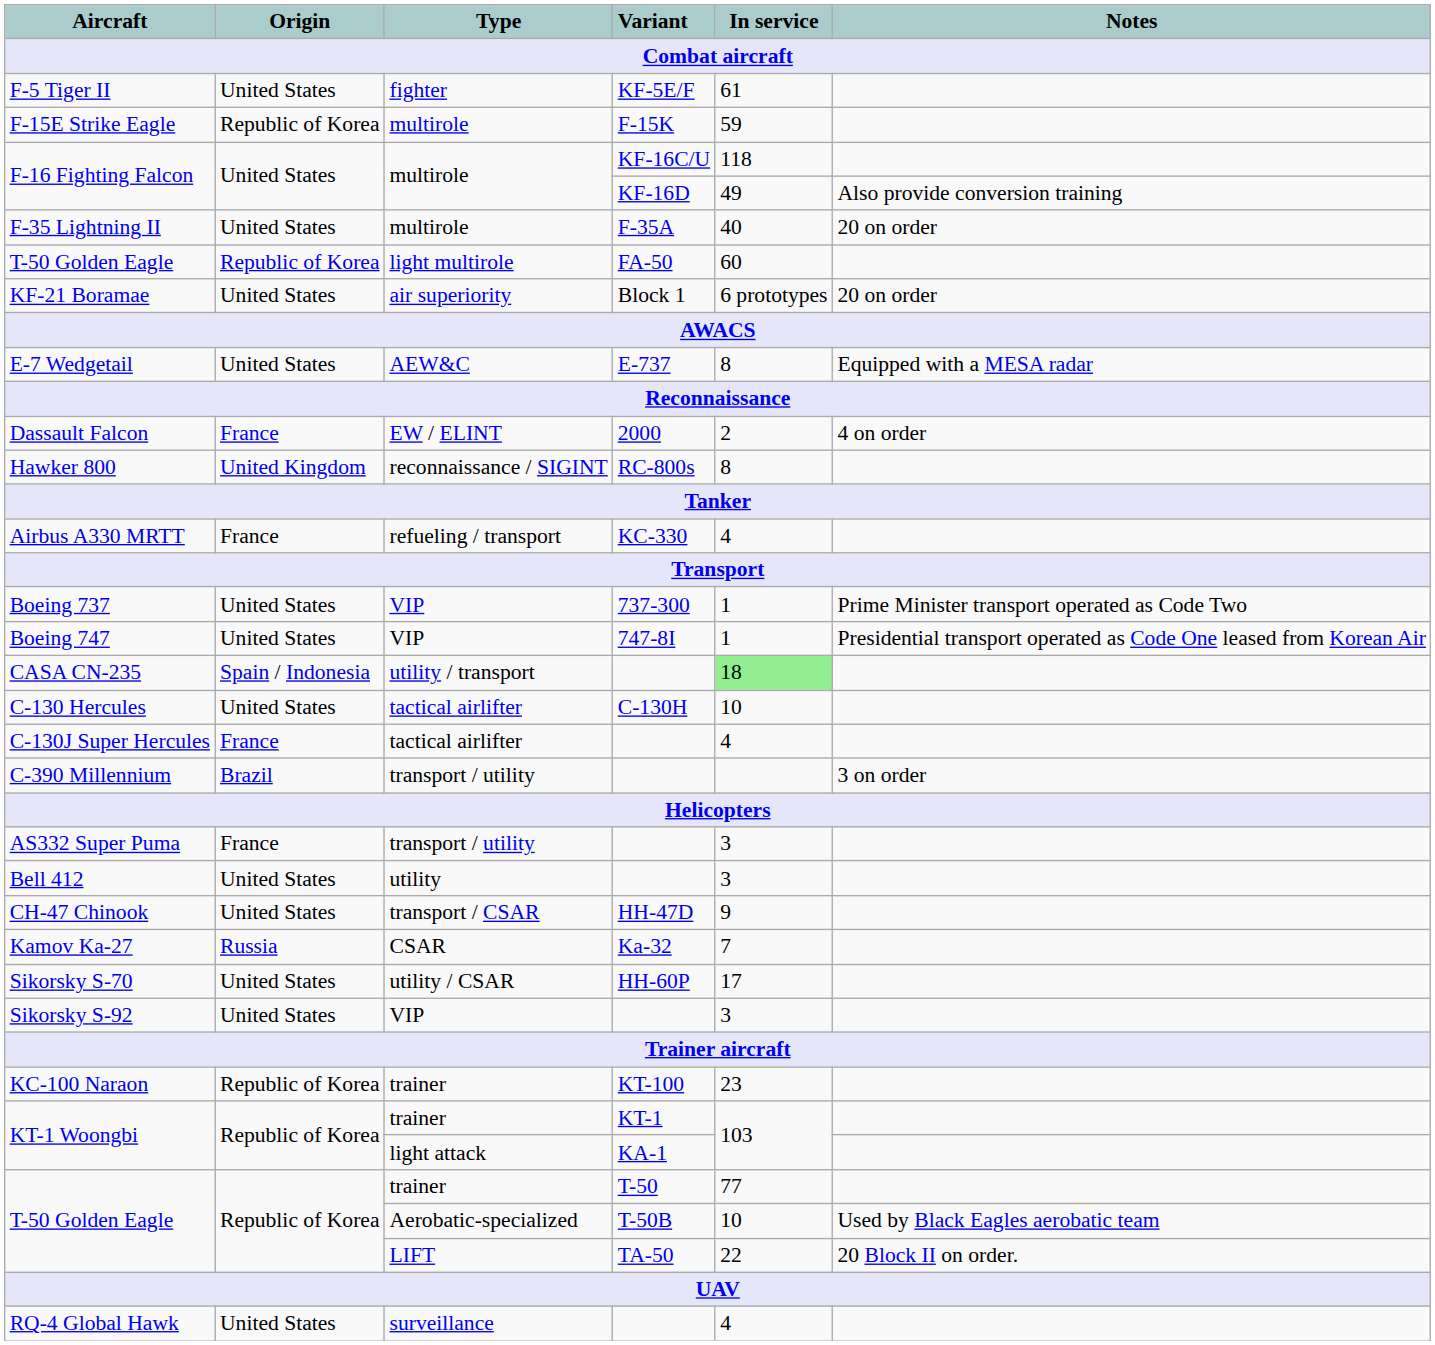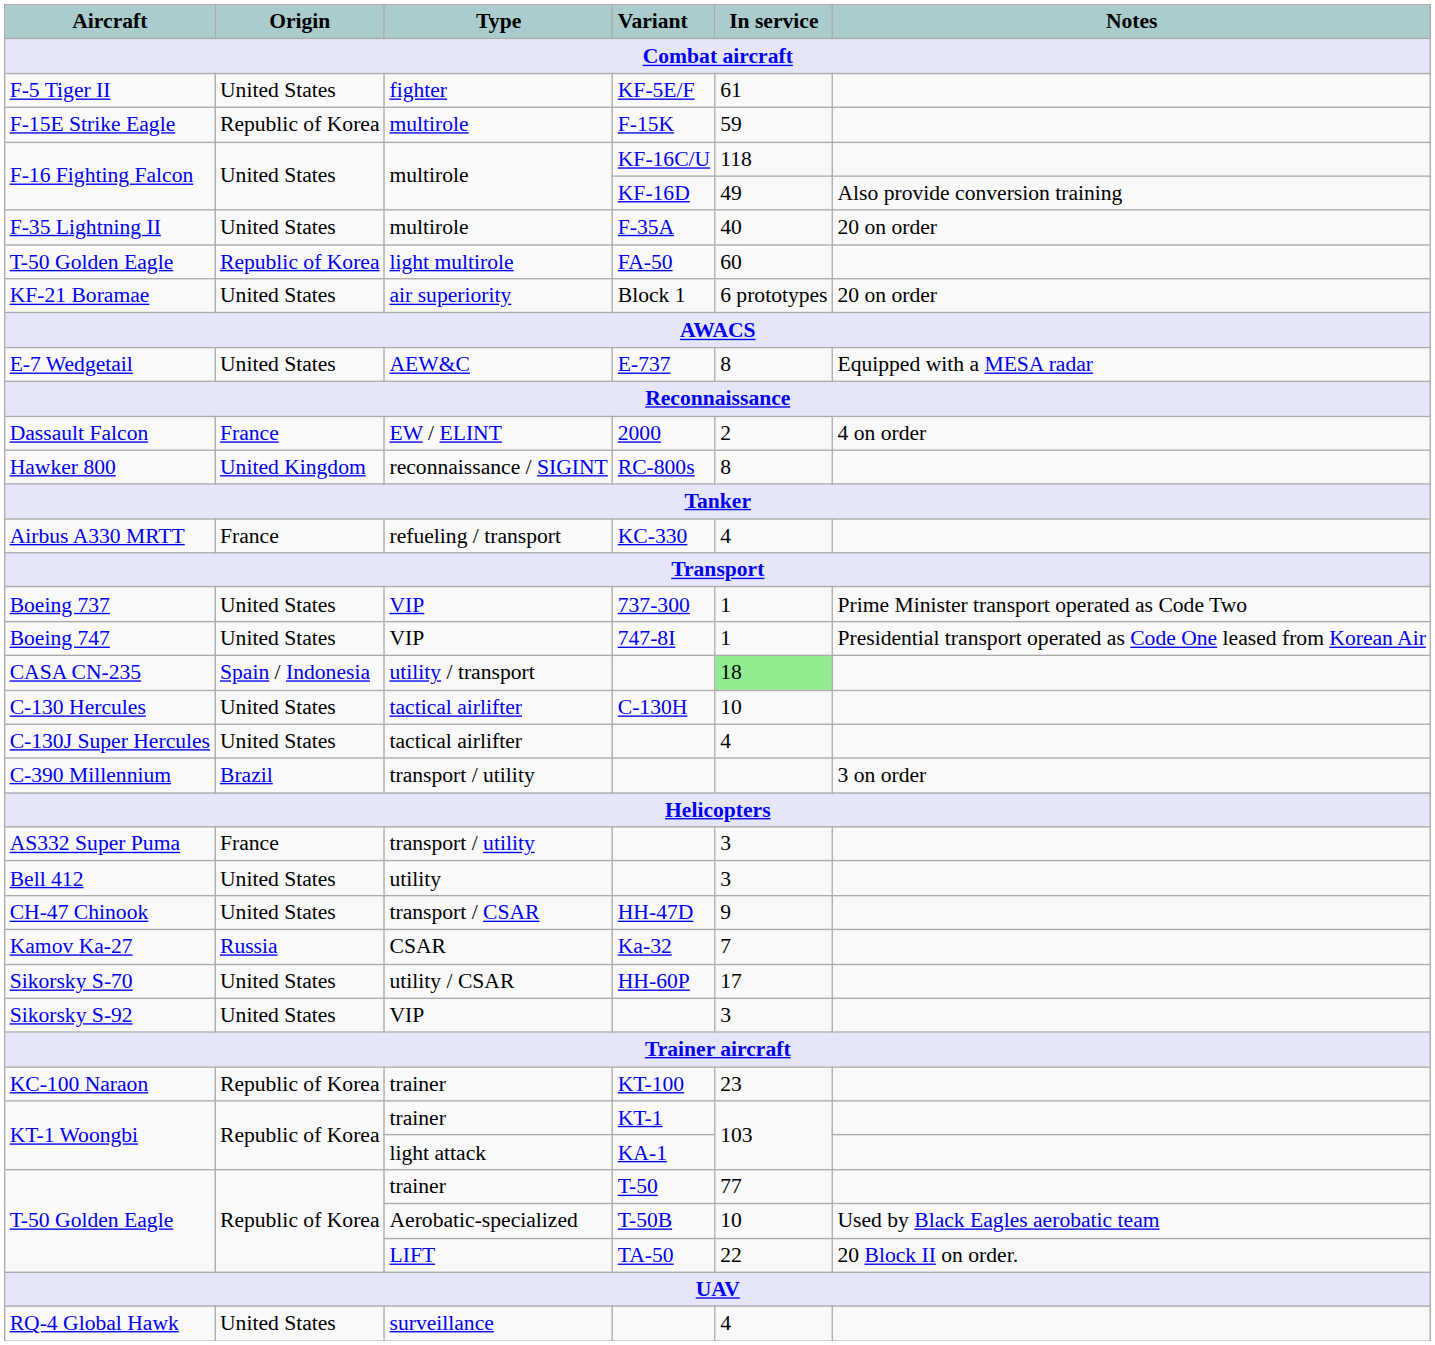(249, 741) France -> (278, 741) United States
